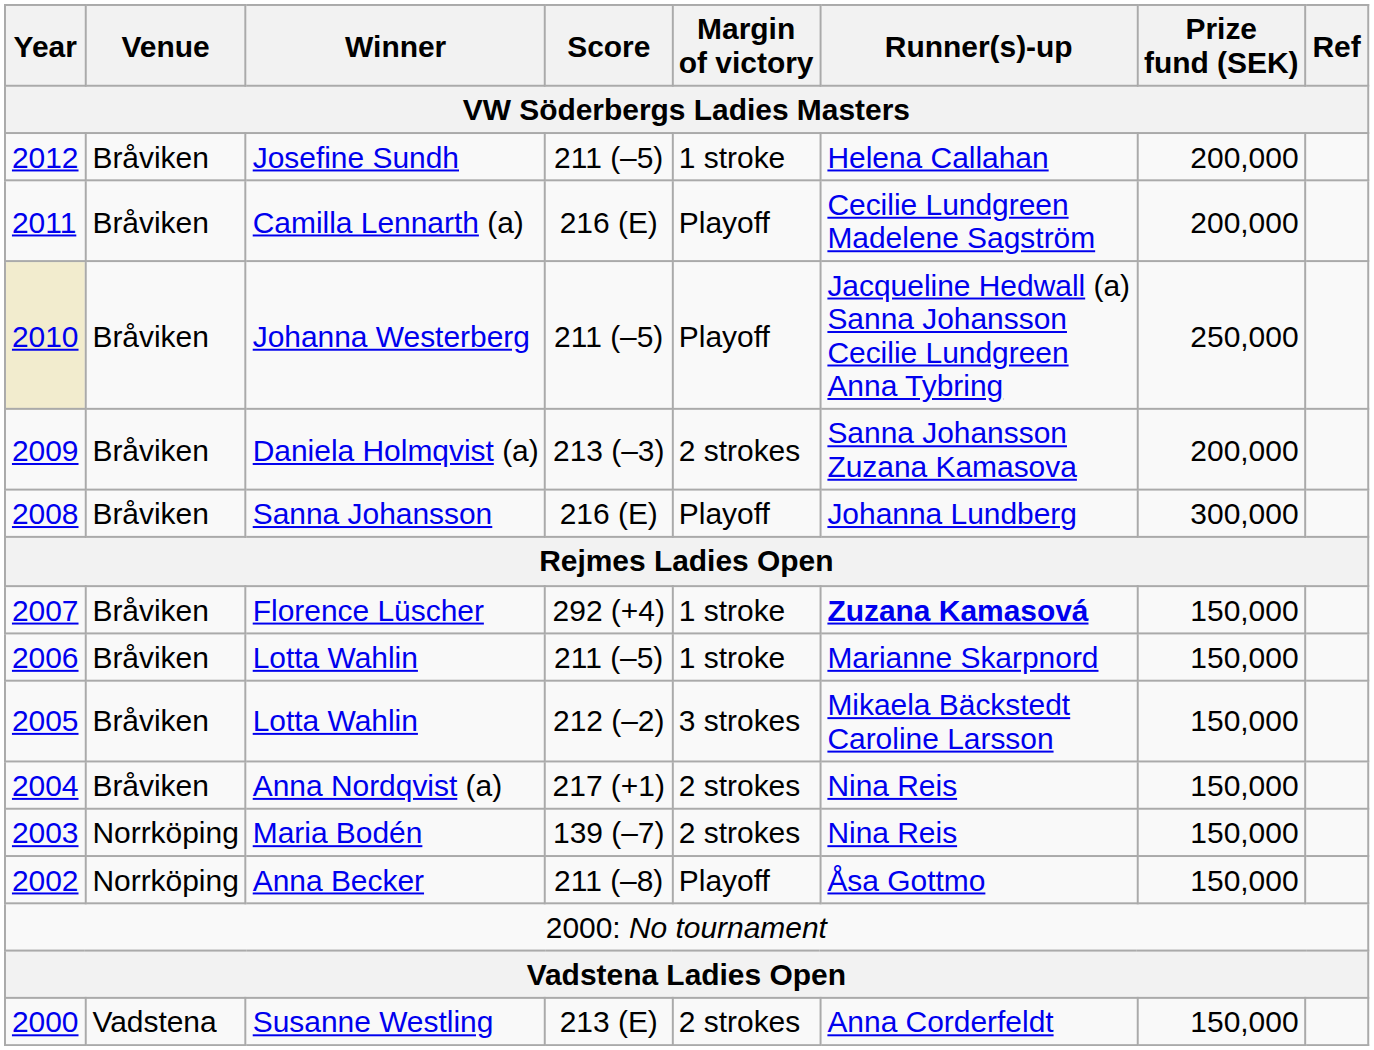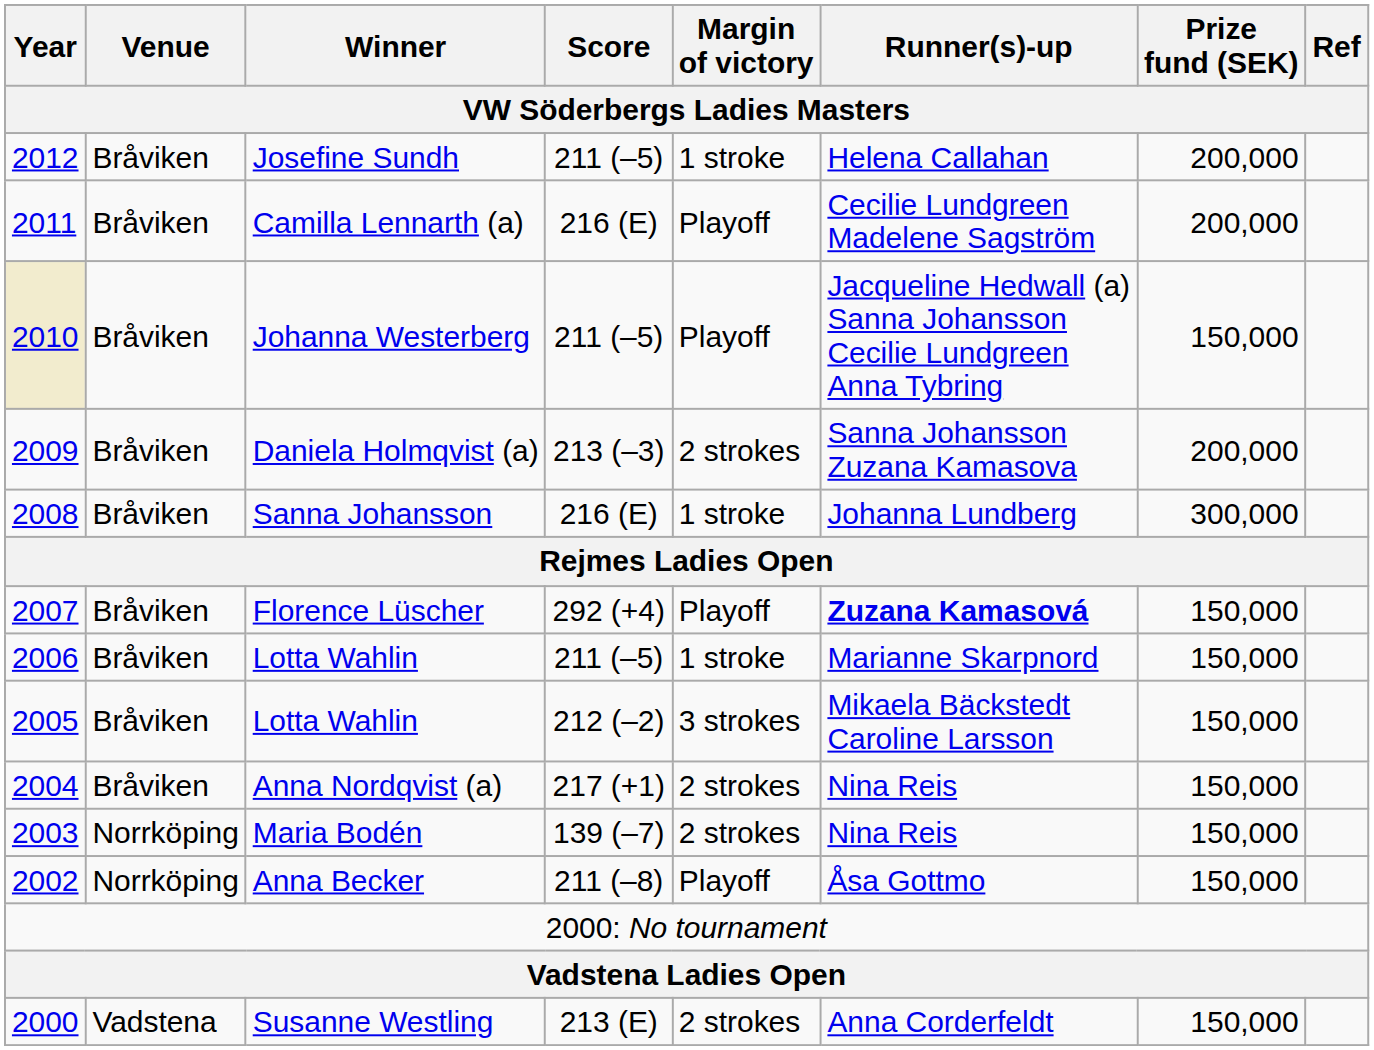(1244, 336) 250,000 -> (1244, 336) 150,000
(724, 514) Playoff -> (732, 514) 1 stroke
(732, 609) 1 stroke -> (724, 609) Playoff
